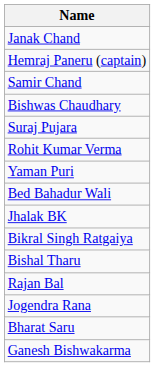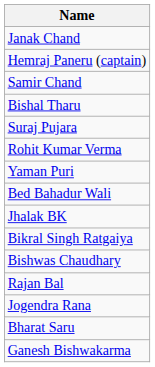(64, 104) Bishwas Chaudhary -> (44, 104) Bishal Tharu
(44, 261) Bishal Tharu -> (64, 261) Bishwas Chaudhary
